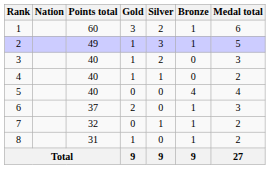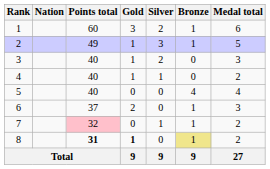(93, 124) no background -> (93, 124) pink background
(93, 140) normal -> (93, 140) bold
(133, 140) normal -> (133, 140) bold
(193, 140) no background -> (193, 140) khaki background
